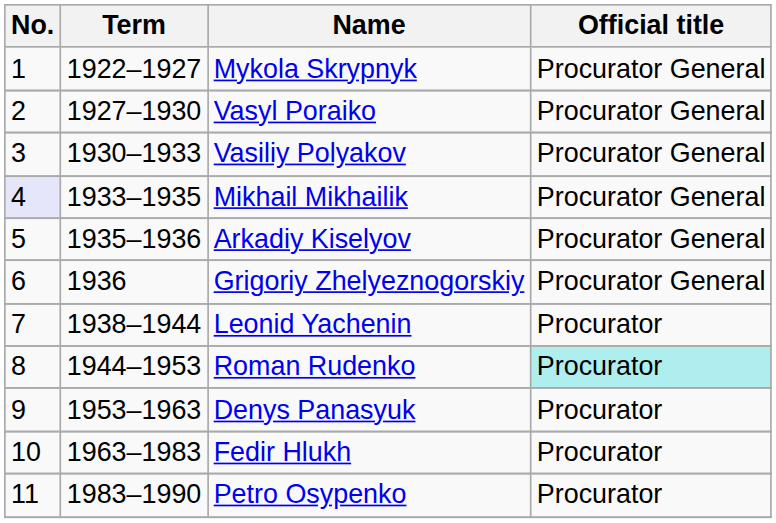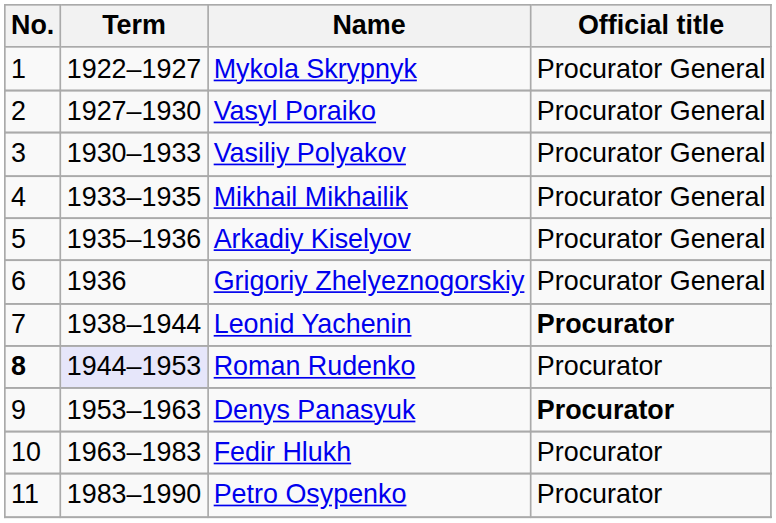(19, 196) lavender background -> (19, 196) no background
(600, 324) normal -> (606, 324) bold
(19, 366) normal -> (19, 366) bold
(134, 366) no background -> (134, 366) lavender background
(600, 366) paleturquoise background -> (600, 366) no background
(600, 409) normal -> (606, 409) bold
